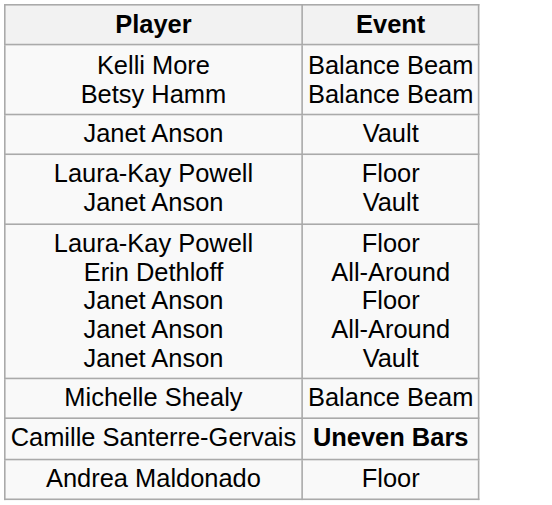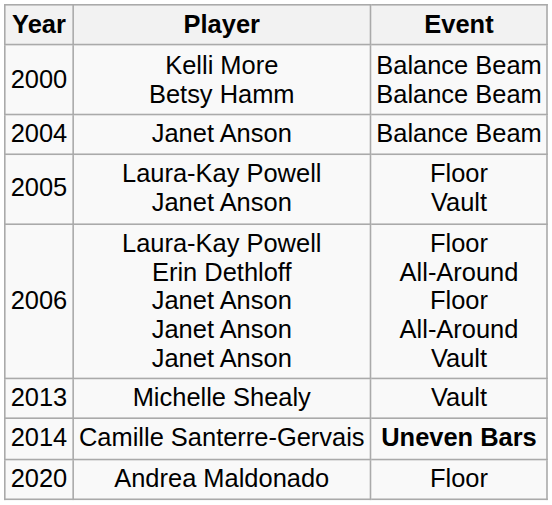+ column: (39, 24)
(391, 133) Vault -> (459, 133) Balance Beam
(391, 398) Balance Beam -> (459, 398) Vault
